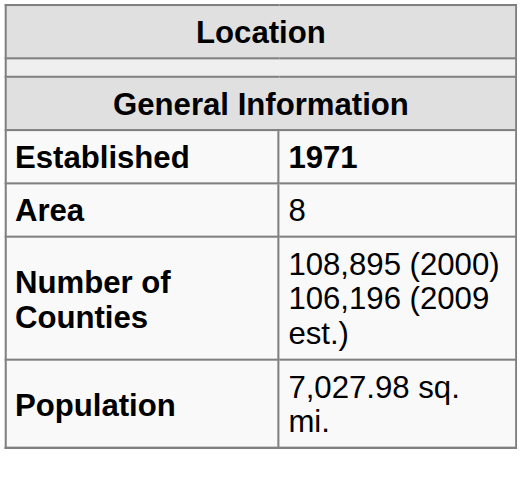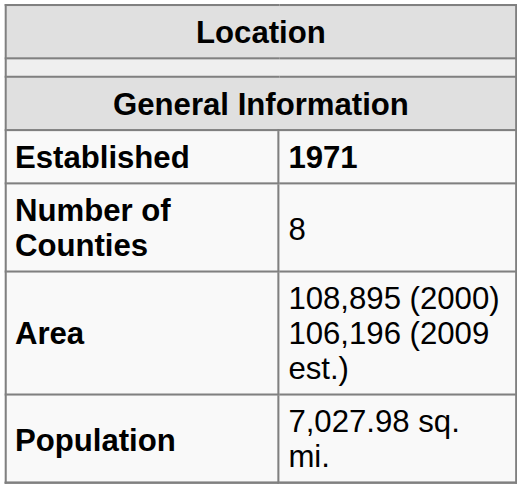(50, 210) Area -> (93, 227) Number of Counties
(93, 298) Number of Counties -> (50, 333) Area
